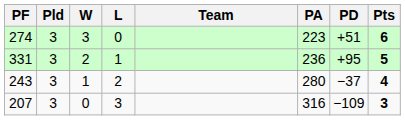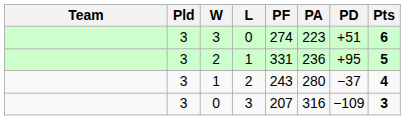columns swapped: (216, 15) <-> (21, 15)
